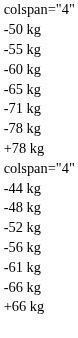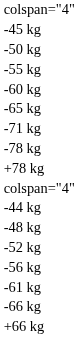+ row: (22, 29)
